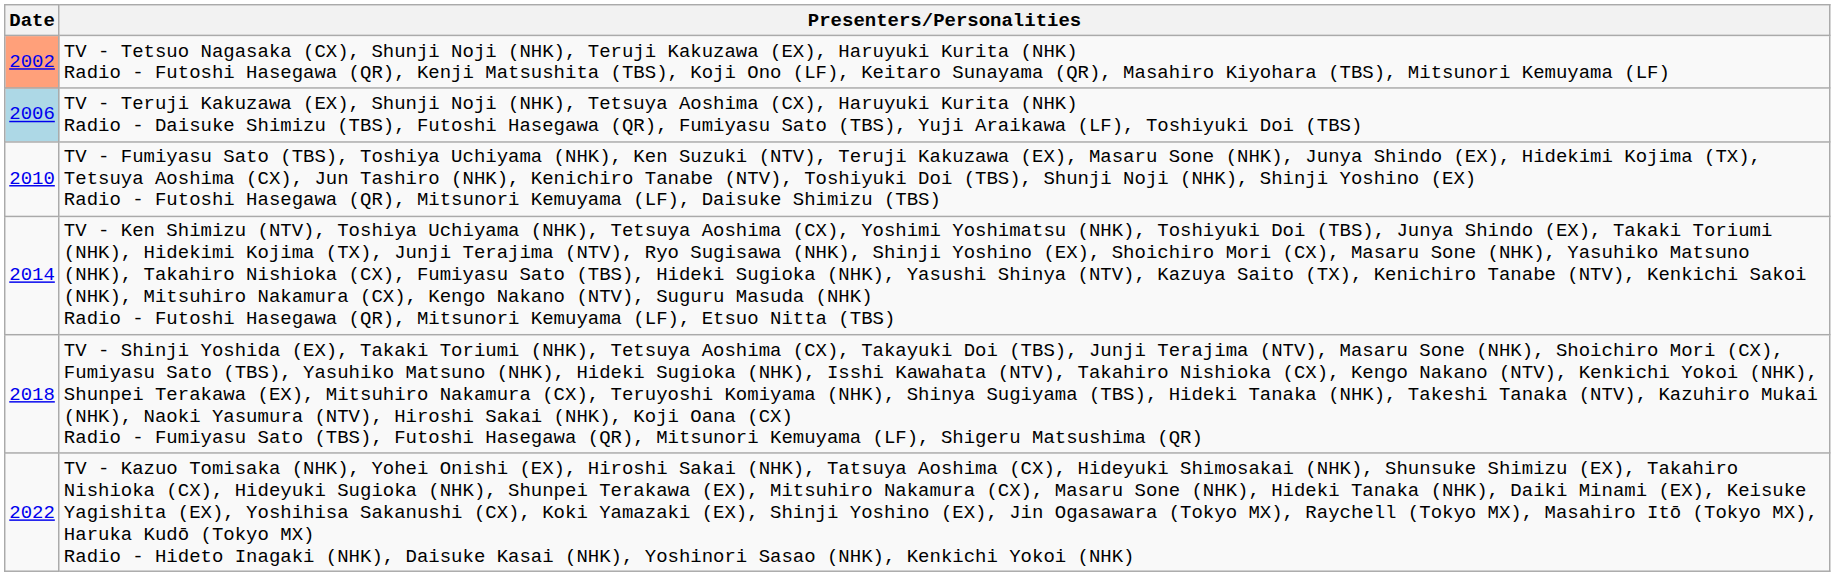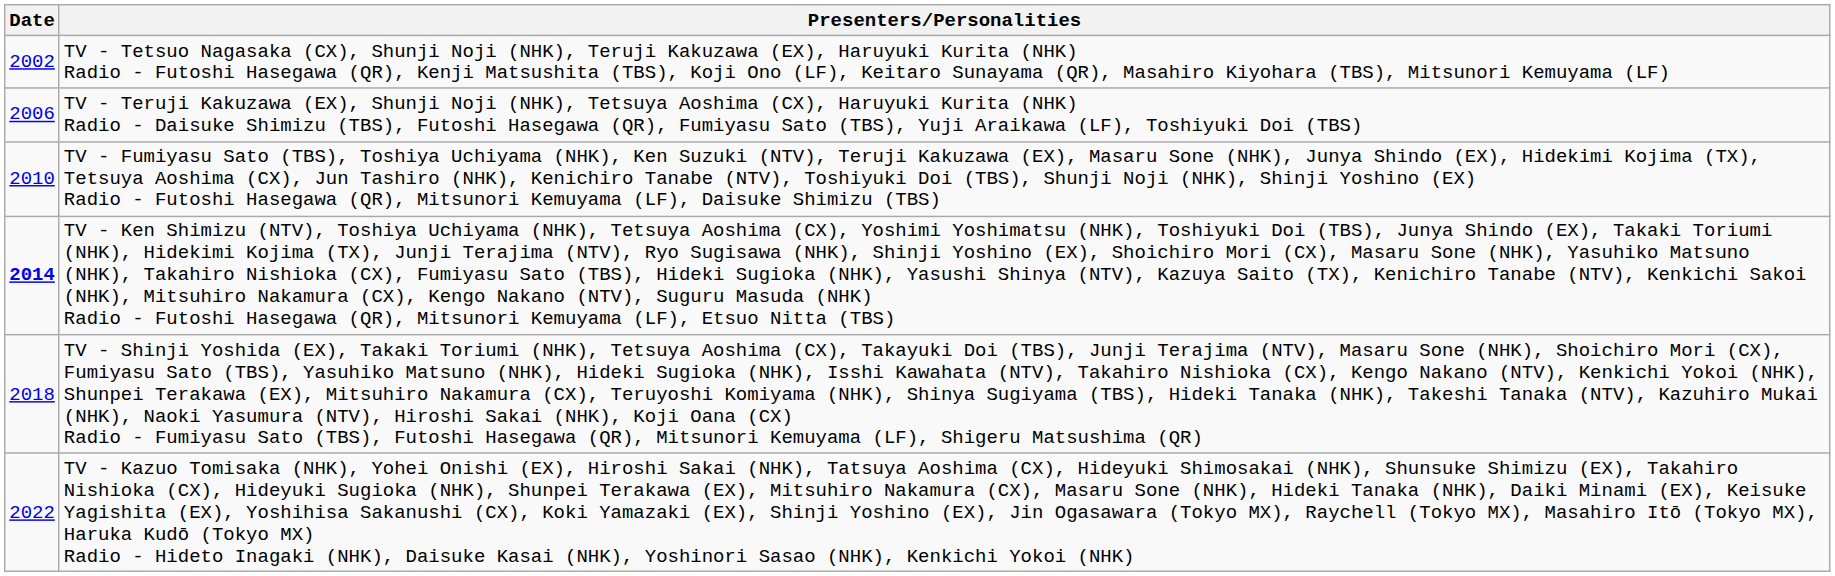(32, 62) lightsalmon background -> (32, 62) no background
(32, 115) lightblue background -> (32, 115) no background
(32, 275) normal -> (32, 275) bold
